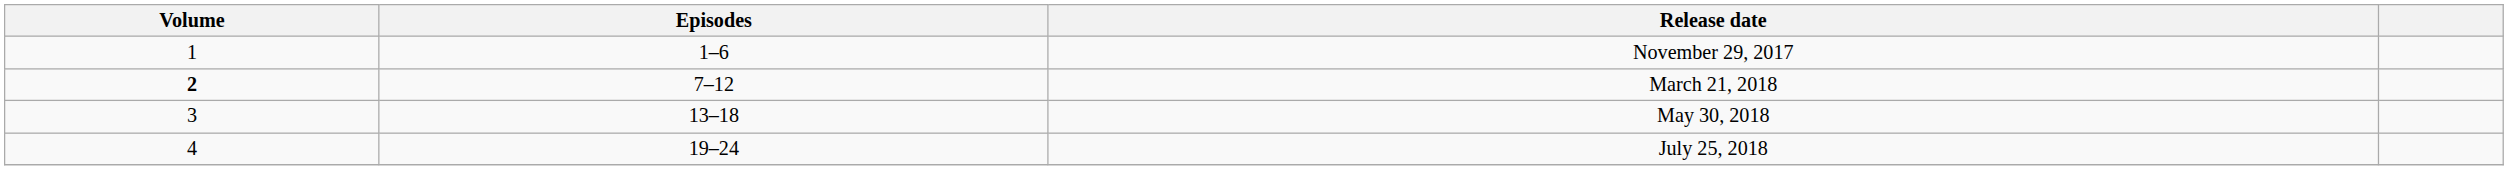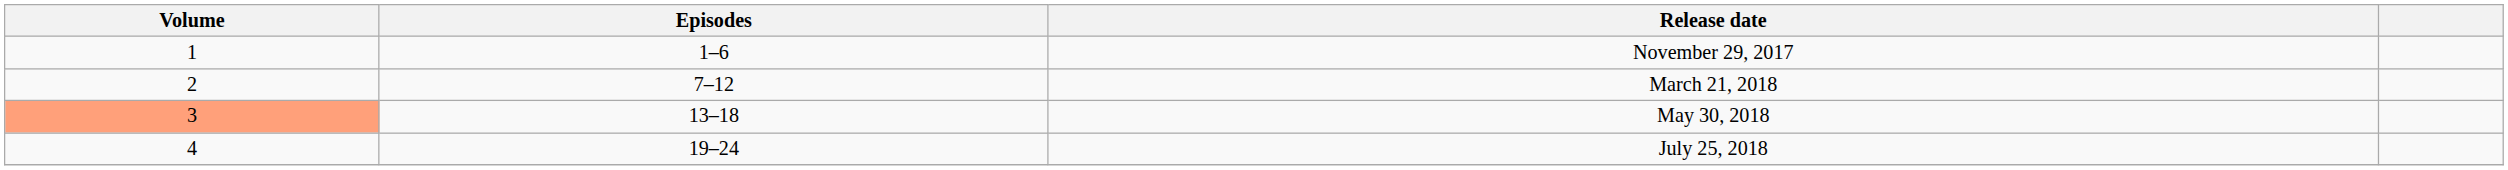(192, 84) bold -> (192, 84) normal
(192, 116) no background -> (192, 116) lightsalmon background
